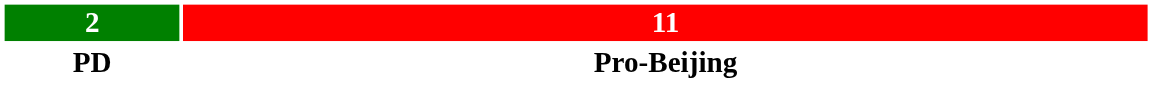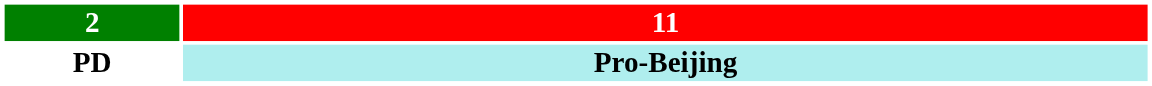(666, 62) no background -> (666, 62) paleturquoise background
